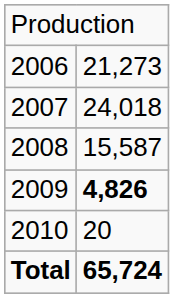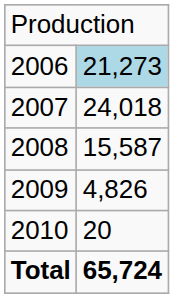(122, 66) no background -> (122, 66) lightblue background
(115, 189) bold -> (115, 189) normal
